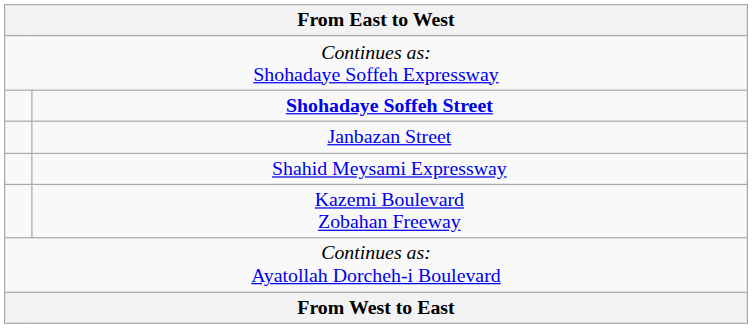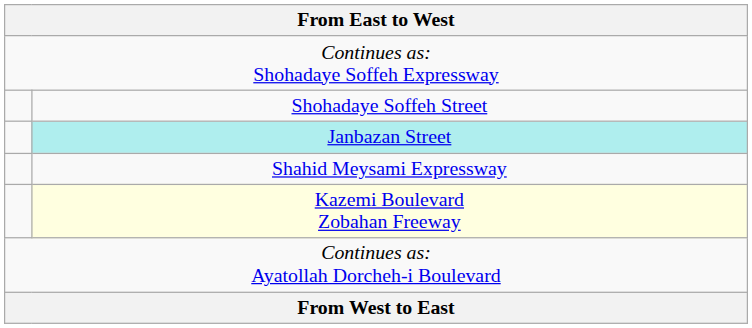(389, 105) bold -> (389, 105) normal
(389, 136) no background -> (389, 136) paleturquoise background
(389, 211) no background -> (389, 211) lightyellow background
